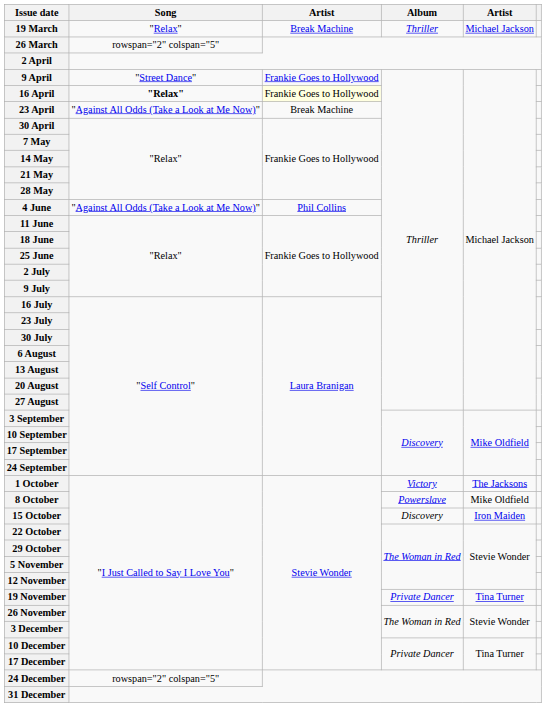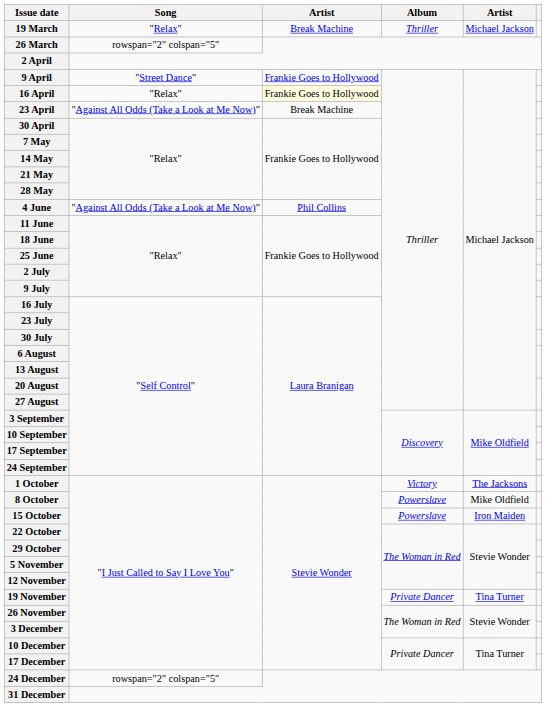(166, 93) bold -> (166, 93) normal
(422, 516) Discovery -> (422, 516) Powerslave
